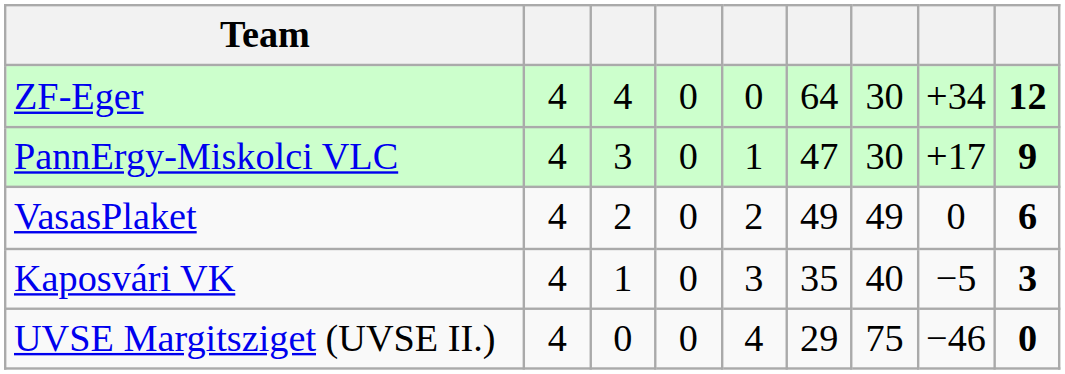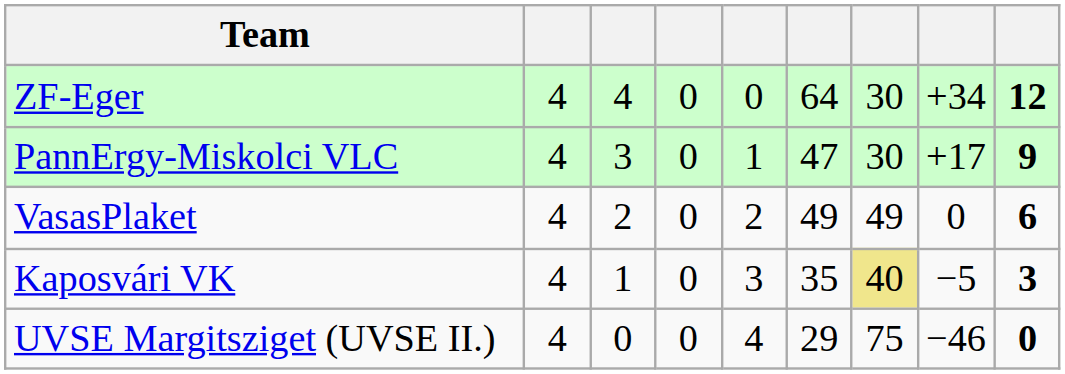(885, 277) no background -> (885, 277) khaki background
